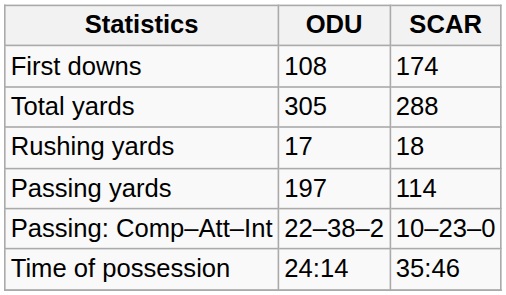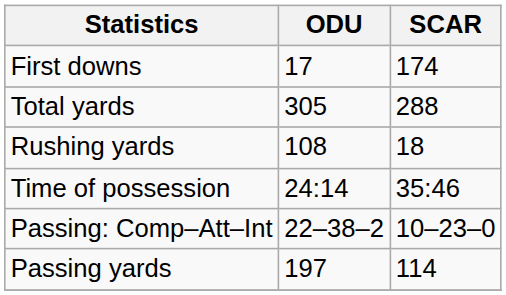(306, 66) 108 -> (299, 66) 17
(299, 147) 17 -> (306, 147) 108
rows swapped: (91, 187) <-> (121, 268)
